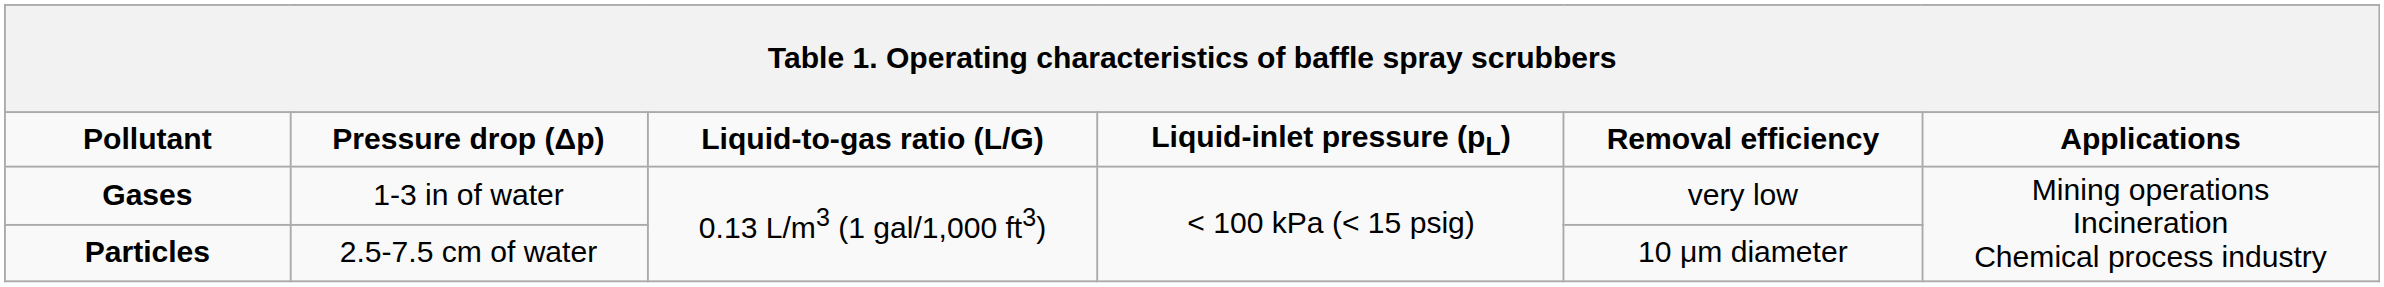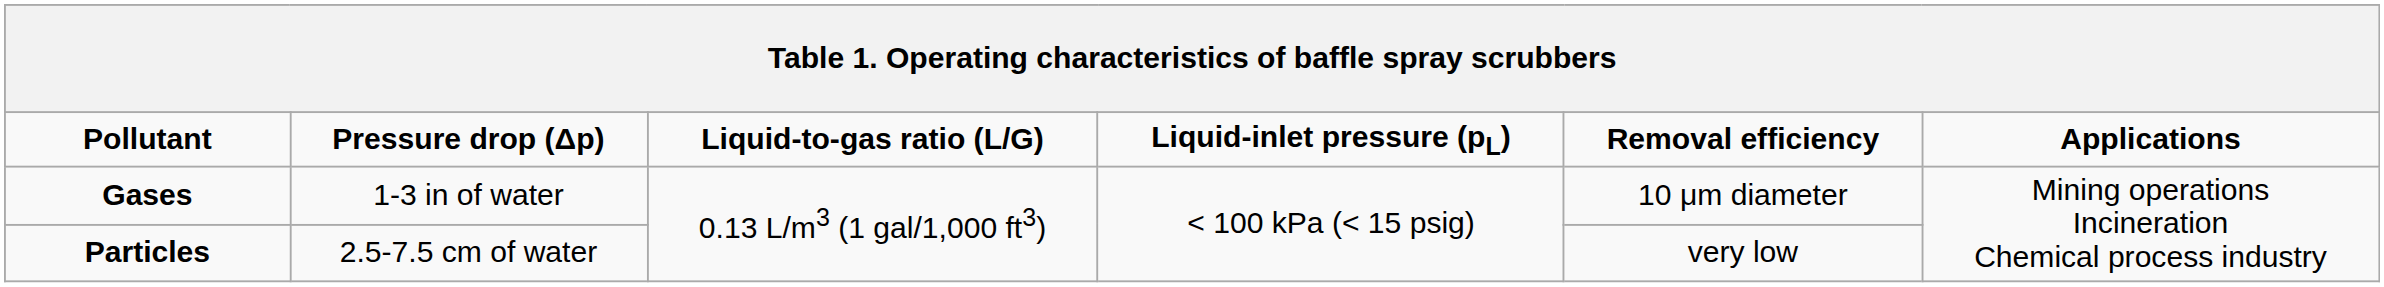(1743, 194) very low -> (1743, 194) 10 μm diameter
(1743, 252) 10 μm diameter -> (1743, 252) very low
